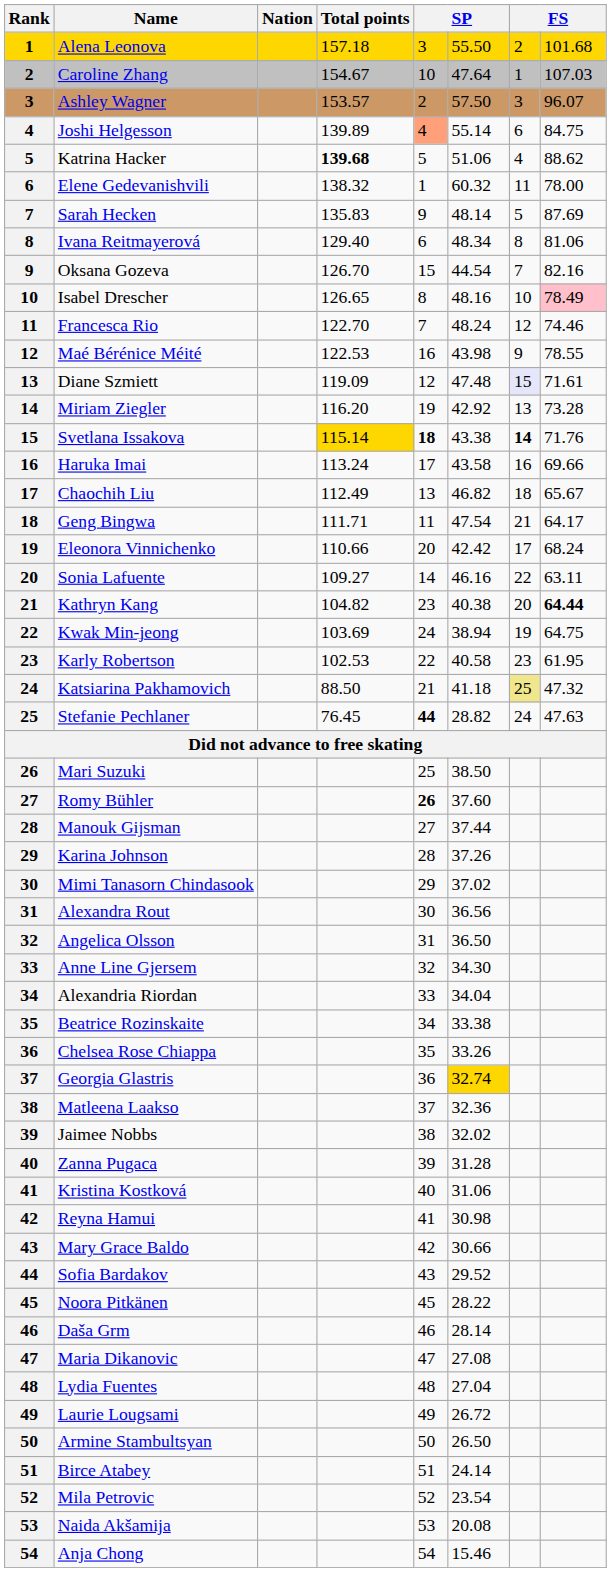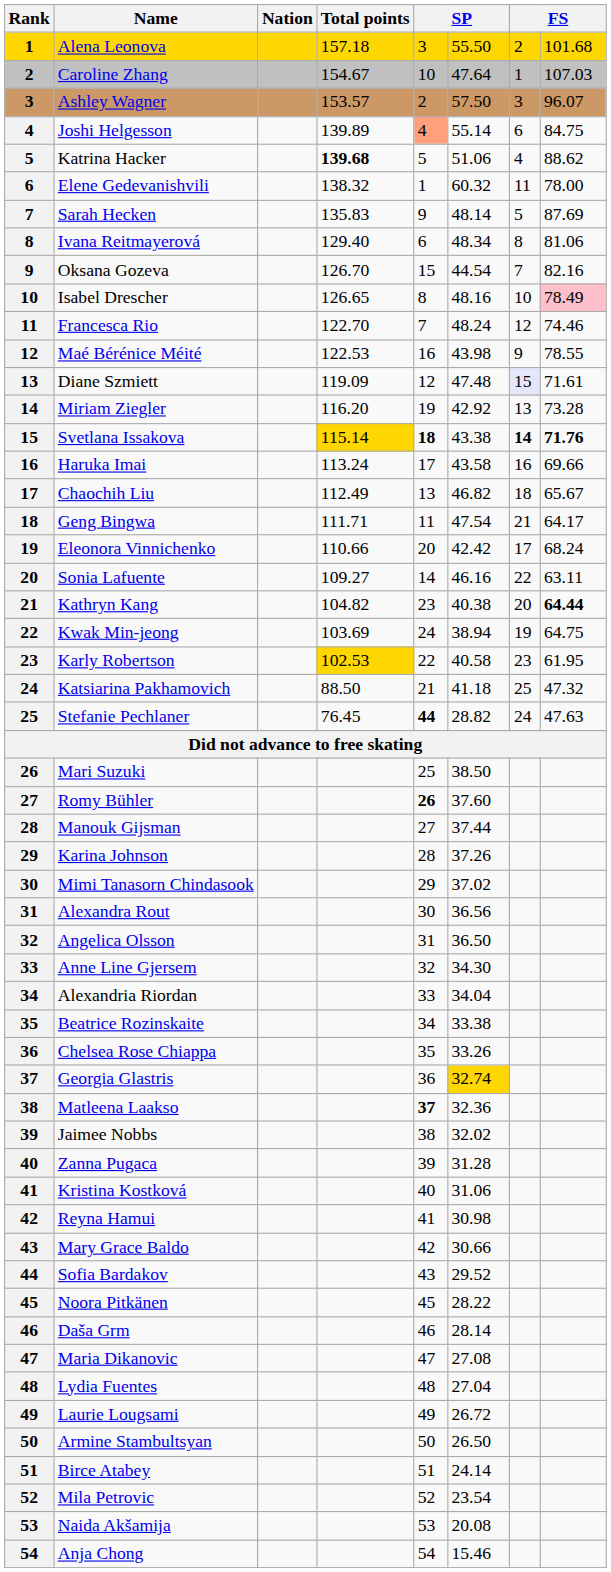(564, 437) normal -> (564, 437) bold
(345, 660) no background -> (345, 660) gold background
(523, 688) khaki background -> (523, 688) no background
(427, 1107) normal -> (427, 1107) bold
